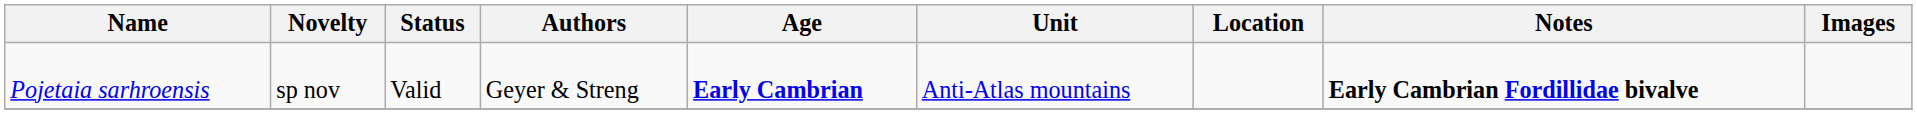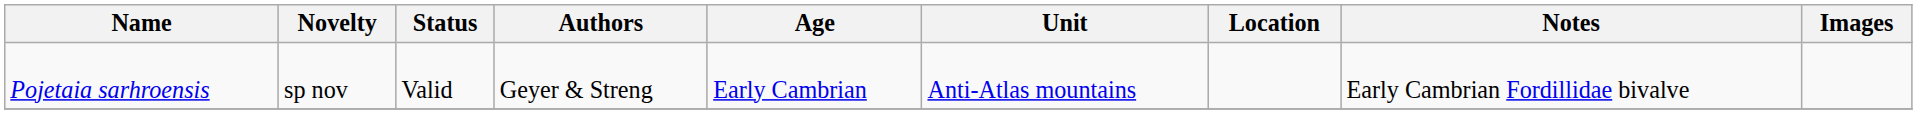(778, 89) bold -> (790, 89) normal
(1514, 89) bold -> (1518, 89) normal
